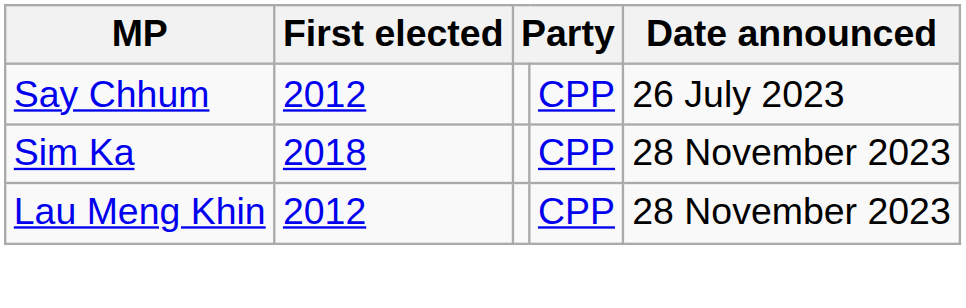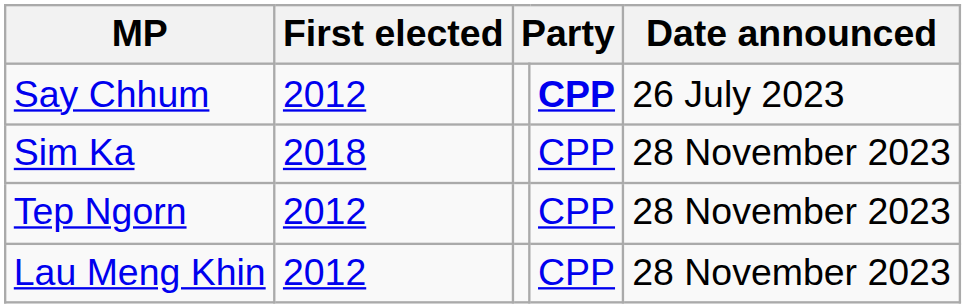(577, 93) normal -> (577, 93) bold
+ row: (100, 212)
